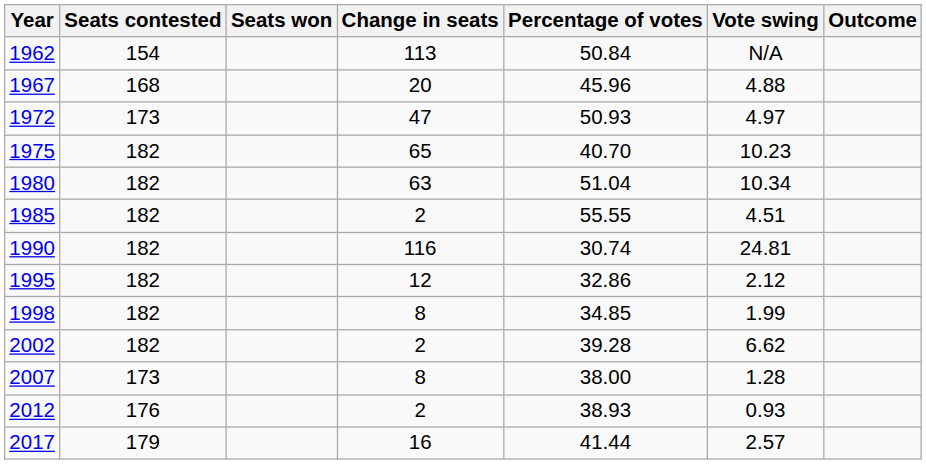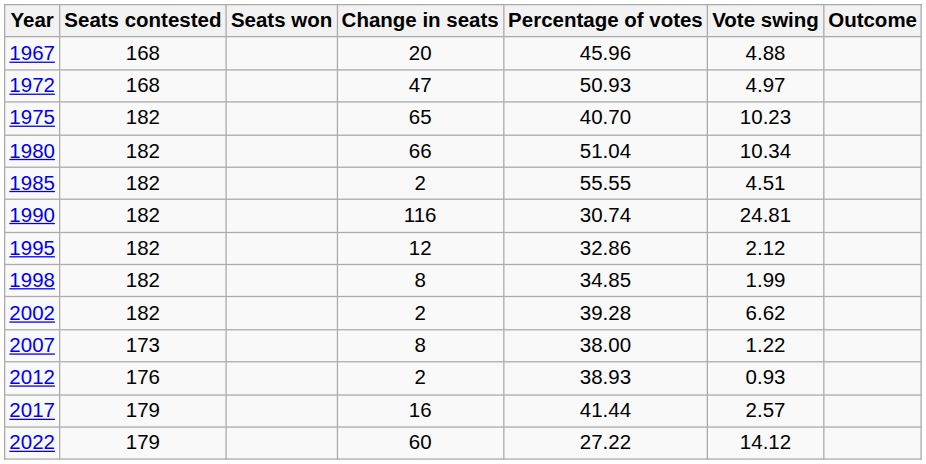- row: (32, 53)
(143, 118) 173 -> (143, 85) 168
(420, 183) 63 -> (420, 150) 66
(765, 378) 1.28 -> (765, 345) 1.22
+ row: (32, 442)
